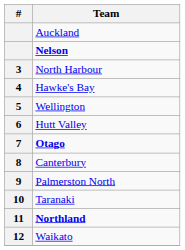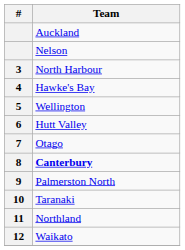(52, 51) bold -> (51, 51) normal
(50, 143) bold -> (49, 143) normal
(61, 162) normal -> (64, 162) bold
(60, 217) bold -> (58, 217) normal
